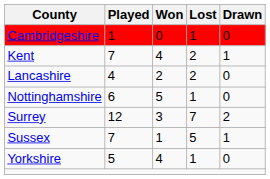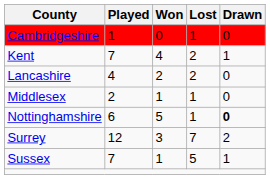+ row: (37, 96)
(226, 96) normal -> (226, 117) bold
- row: (34, 158)
